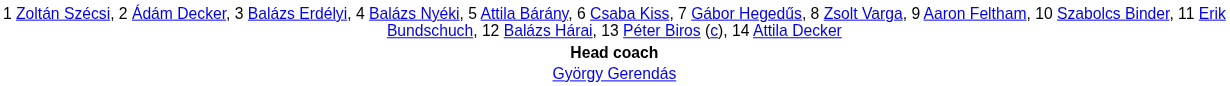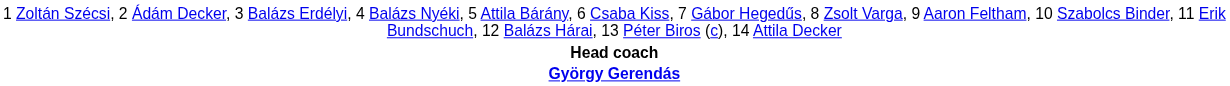(614, 74) normal -> (614, 74) bold
